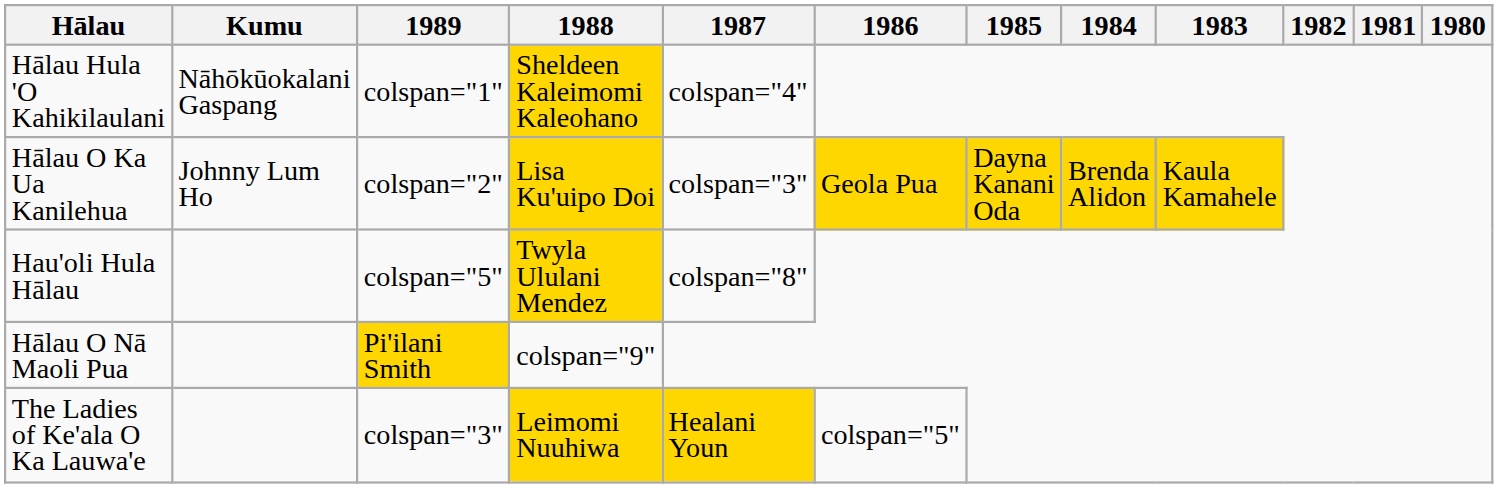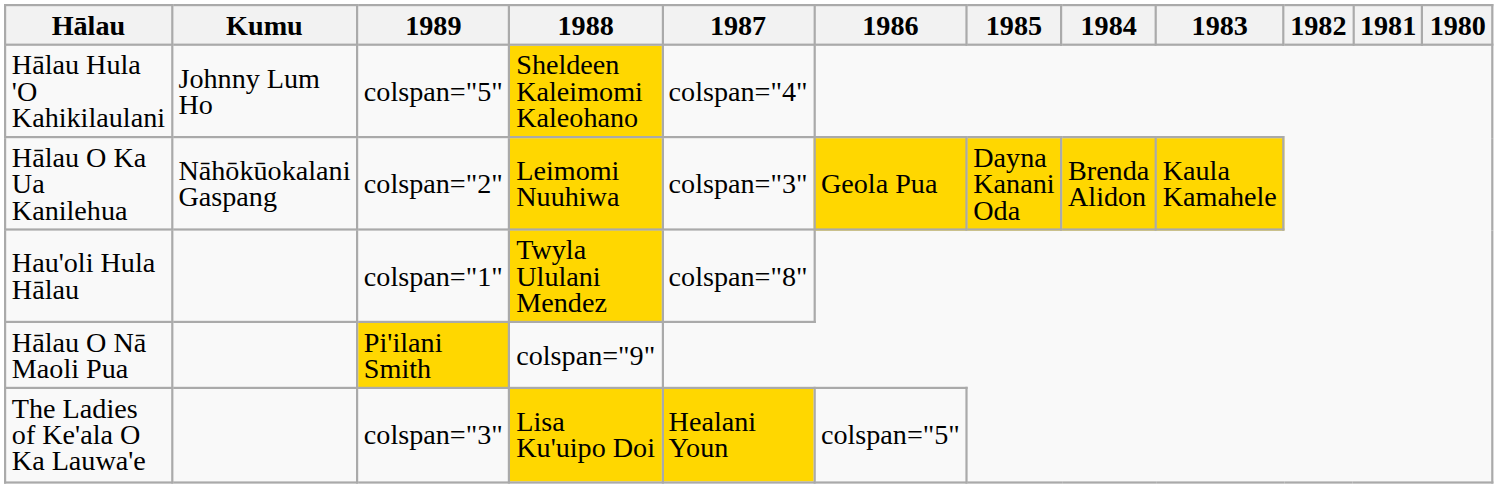(264, 91) Nāhōkūokalani Gaspang -> (249, 91) Johnny Lum Ho
(433, 91) colspan="1" -> (433, 91) colspan="5"
(249, 184) Johnny Lum Ho -> (264, 184) Nāhōkūokalani Gaspang
(586, 184) Lisa Ku'uipo Doi -> (568, 184) Leimomi Nuuhiwa
(433, 276) colspan="5" -> (433, 276) colspan="1"
(568, 435) Leimomi Nuuhiwa -> (586, 435) Lisa Ku'uipo Doi
